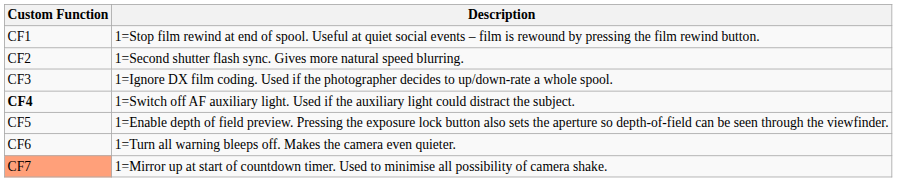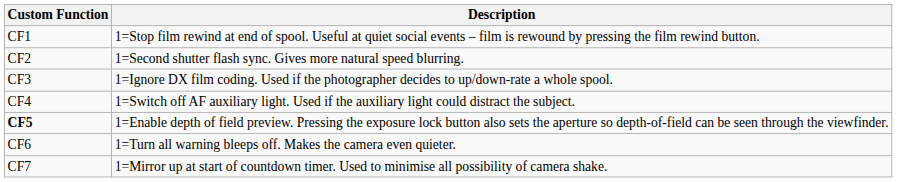(20, 101) bold -> (19, 101) normal
(19, 123) normal -> (20, 123) bold
(19, 166) lightsalmon background -> (19, 166) no background
